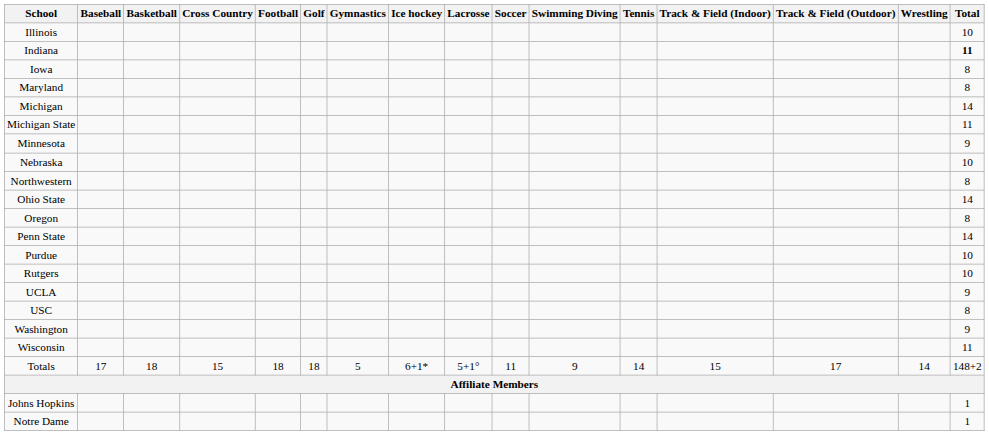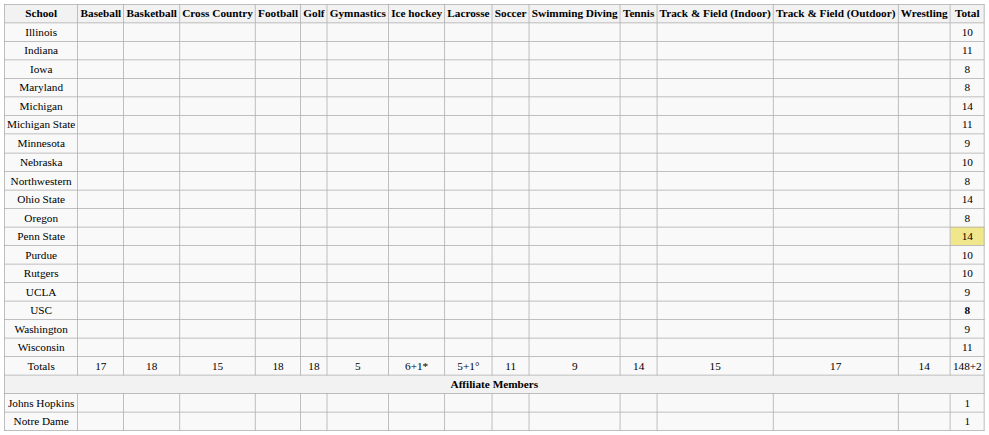(967, 51) bold -> (967, 51) normal
(967, 236) no background -> (967, 236) khaki background
(967, 310) normal -> (967, 310) bold
